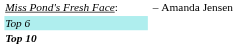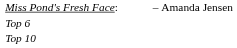(18, 23) paleturquoise background -> (18, 23) no background
(21, 38) bold -> (21, 38) normal
